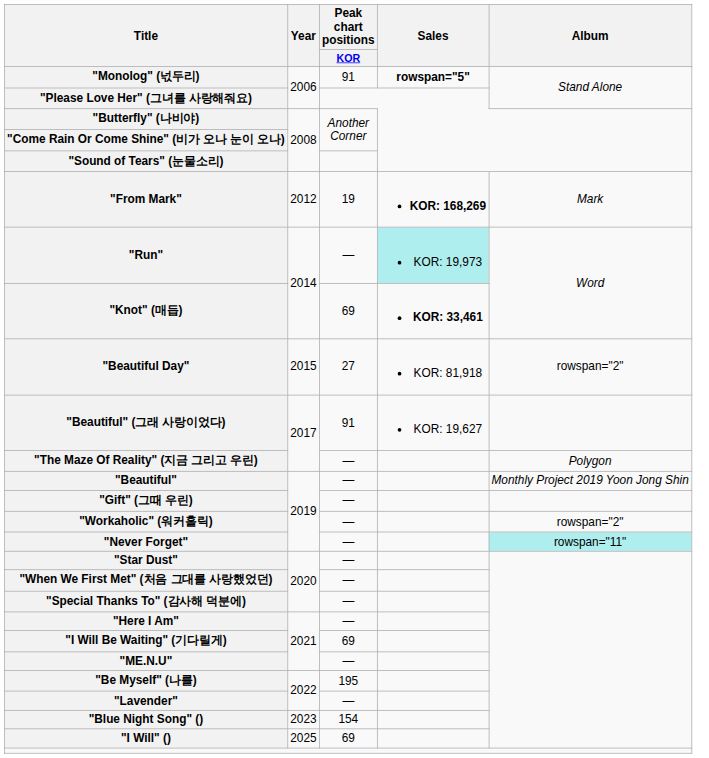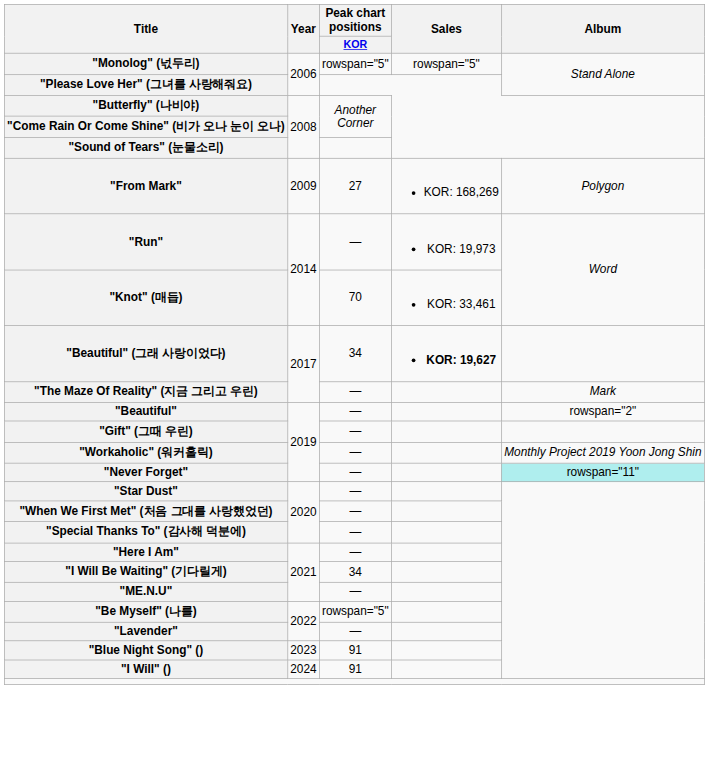(348, 77) 91 -> (355, 63) rowspan="5"
(433, 77) bold -> (446, 63) normal
(303, 199) 2012 -> (303, 186) 2009
(348, 199) 19 -> (355, 186) 27
(433, 206) bold -> (446, 193) normal
(590, 199) Mark -> (603, 186) Polygon
(433, 262) paleturquoise background -> (446, 249) no background
(348, 311) 69 -> (355, 297) 70
(433, 318) bold -> (446, 304) normal
- row: (146, 366)
(348, 422) 91 -> (355, 353) 34
(433, 429) normal -> (446, 360) bold
(590, 461) Polygon -> (603, 392) Mark
(590, 481) Monthly Project 2019 Yoon Jong Shin -> (603, 411) rowspan="2"
(590, 521) rowspan="2" -> (603, 452) Monthly Project 2019 Yoon Jong Shin
(348, 641) 69 -> (355, 572) 34
(348, 680) 195 -> (355, 611) rowspan="5"
(348, 719) 154 -> (355, 650) 91
(303, 738) 2025 -> (303, 669) 2024
(348, 738) 69 -> (355, 669) 91
